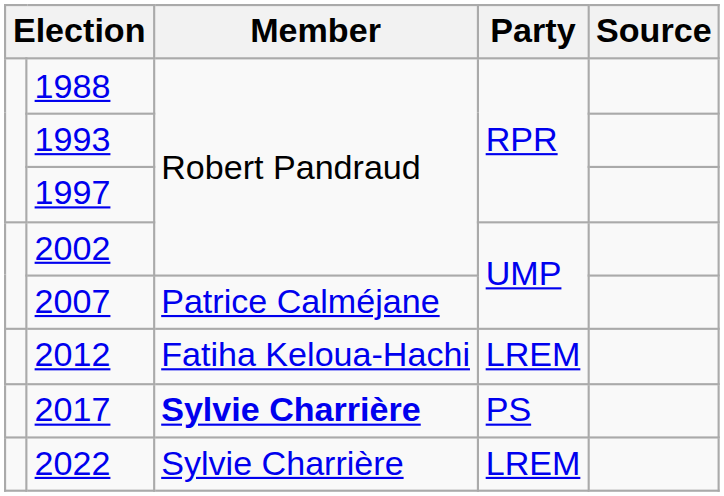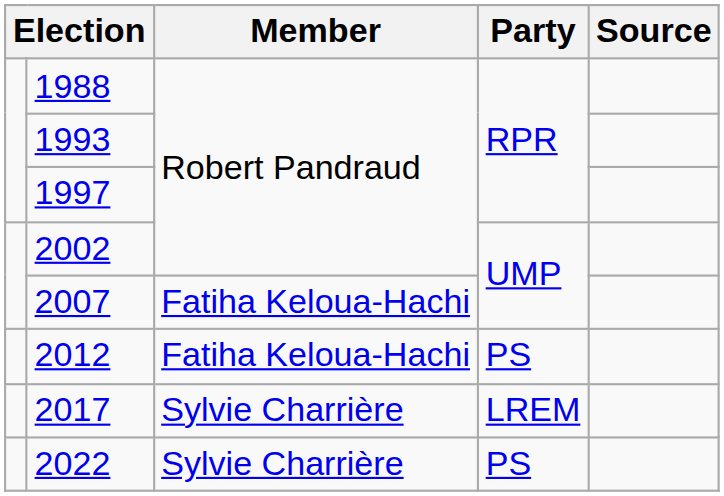(300, 301) Patrice Calméjane -> (316, 301) Fatiha Keloua-Hachi
(533, 355) LREM -> (508, 355) PS
(291, 409) bold -> (282, 409) normal
(508, 409) PS -> (533, 409) LREM
(533, 463) LREM -> (508, 463) PS
